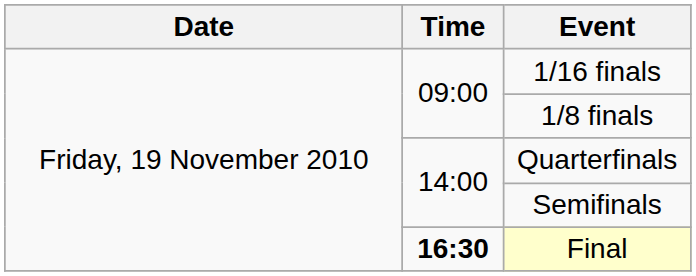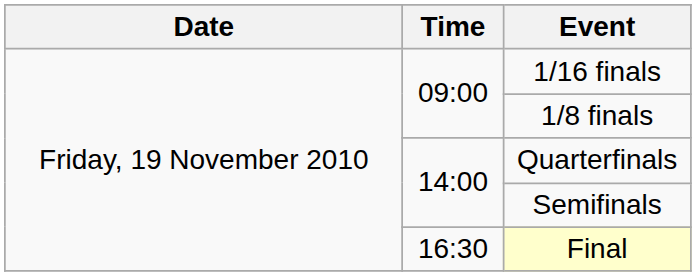(453, 248) bold -> (453, 248) normal
